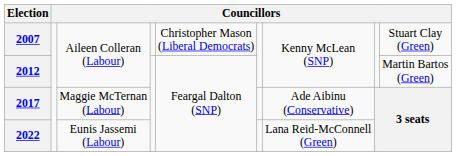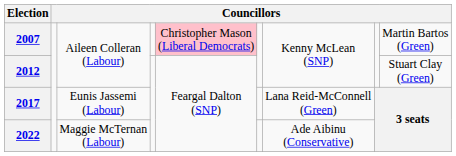(206, 39) no background -> (206, 39) pink background
(415, 39) Stuart Clay (Green) -> (415, 39) Martin Bartos (Green)
(415, 71) Martin Bartos (Green) -> (415, 71) Stuart Clay (Green)
(103, 103) Maggie McTernan (Labour) -> (103, 103) Eunis Jassemi (Labour)
(318, 103) Ade Aibinu (Conservative) -> (318, 103) Lana Reid-McConnell (Green)
(103, 135) Eunis Jassemi (Labour) -> (103, 135) Maggie McTernan (Labour)
(318, 135) Lana Reid-McConnell (Green) -> (318, 135) Ade Aibinu (Conservative)
